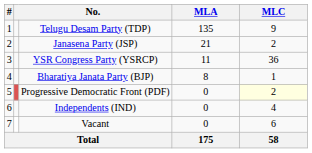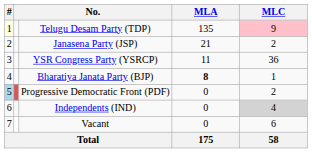(9, 28) no background -> (9, 28) lightyellow background
(273, 28) no background -> (273, 28) pink background
(206, 76) normal -> (206, 76) bold
(9, 92) no background -> (9, 92) lightblue background
(273, 92) lightyellow background -> (273, 92) no background
(273, 108) no background -> (273, 108) lightgrey background
